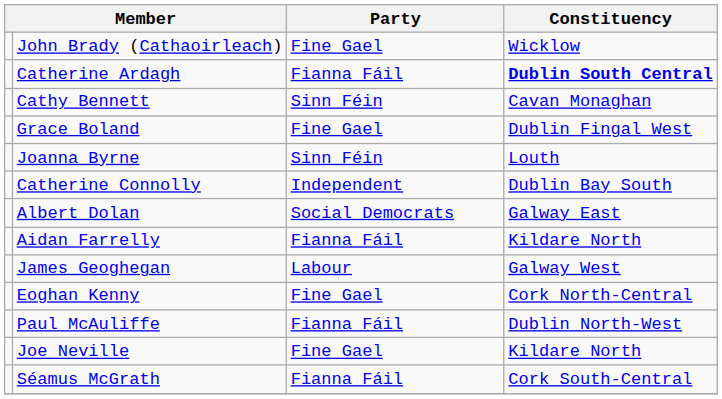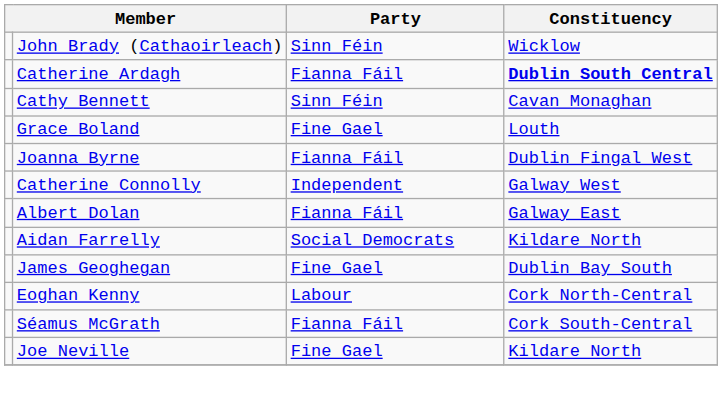(337, 46) Fine Gael -> (337, 46) Sinn Féin
(600, 130) Dublin Fingal West -> (534, 130) Louth
(337, 157) Sinn Féin -> (347, 157) Fianna Fáil
(534, 157) Louth -> (600, 157) Dublin Fingal West
(590, 185) Dublin Bay South -> (565, 185) Galway West
(372, 213) Social Democrats -> (347, 213) Fianna Fáil
(347, 241) Fianna Fáil -> (372, 241) Social Democrats
(321, 268) Labour -> (337, 268) Fine Gael
(565, 268) Galway West -> (590, 268) Dublin Bay South
(337, 296) Fine Gael -> (321, 296) Labour
- row: (88, 324)
rows swapped: (88, 379) <-> (73, 352)
